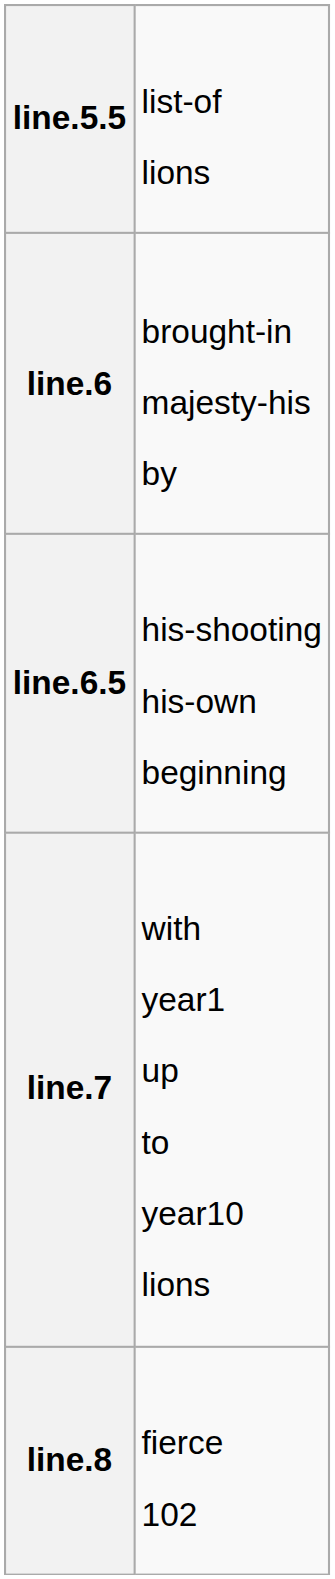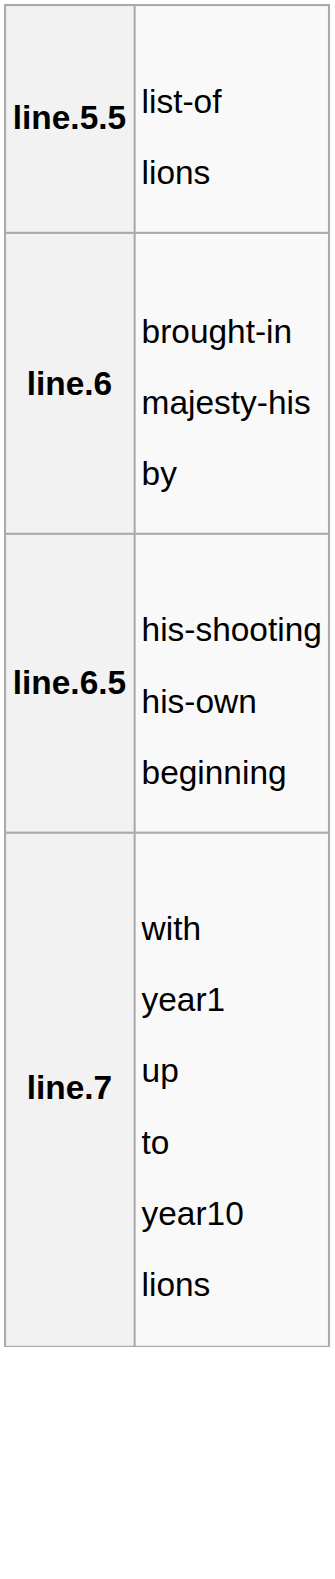- row: (69, 1459)
